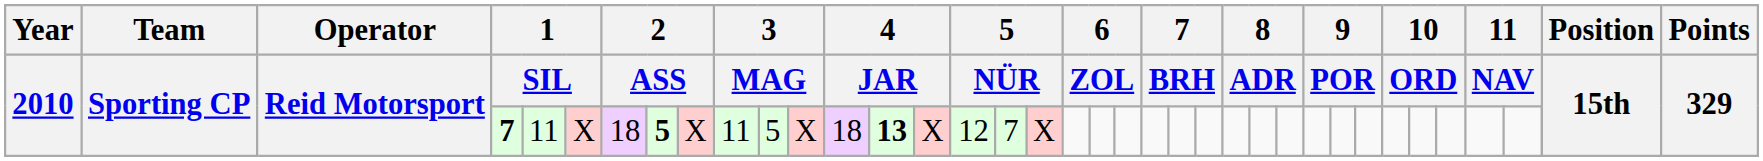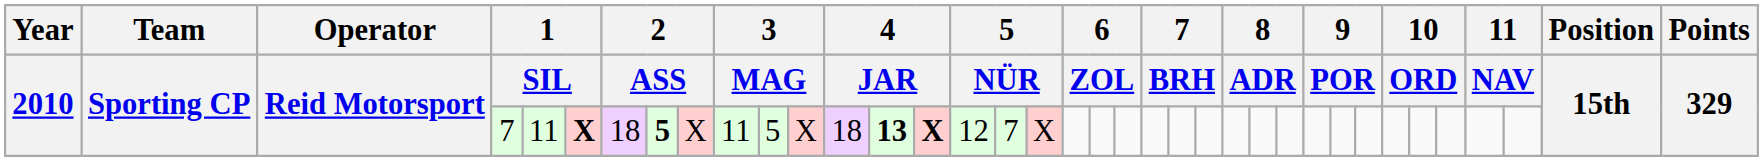(507, 130) bold -> (507, 130) normal
(584, 130) normal -> (584, 130) bold
(933, 130) normal -> (933, 130) bold
